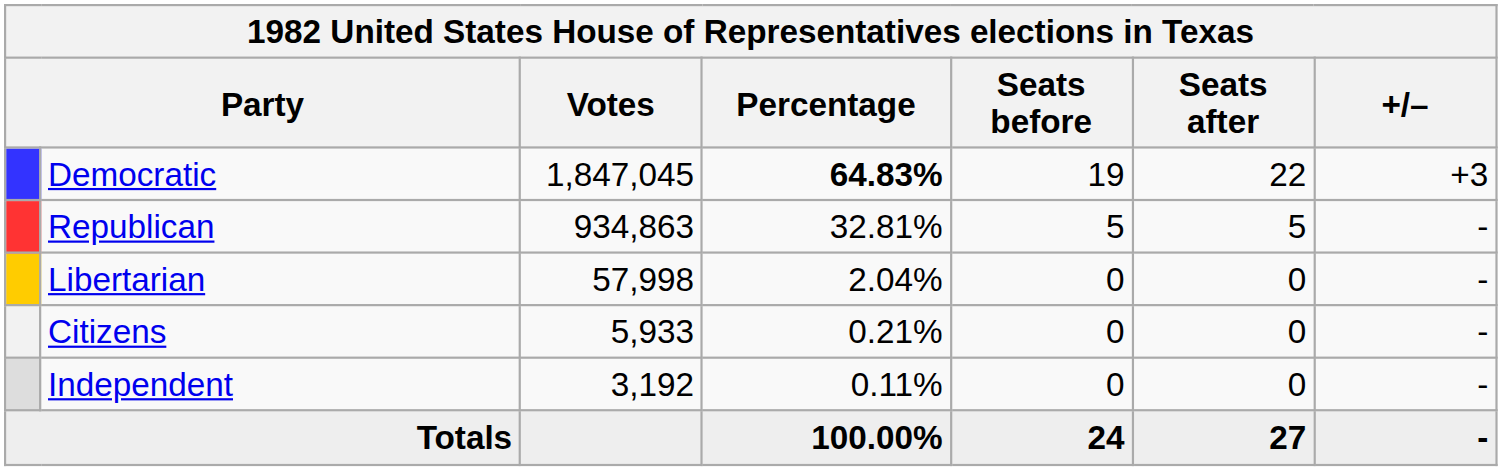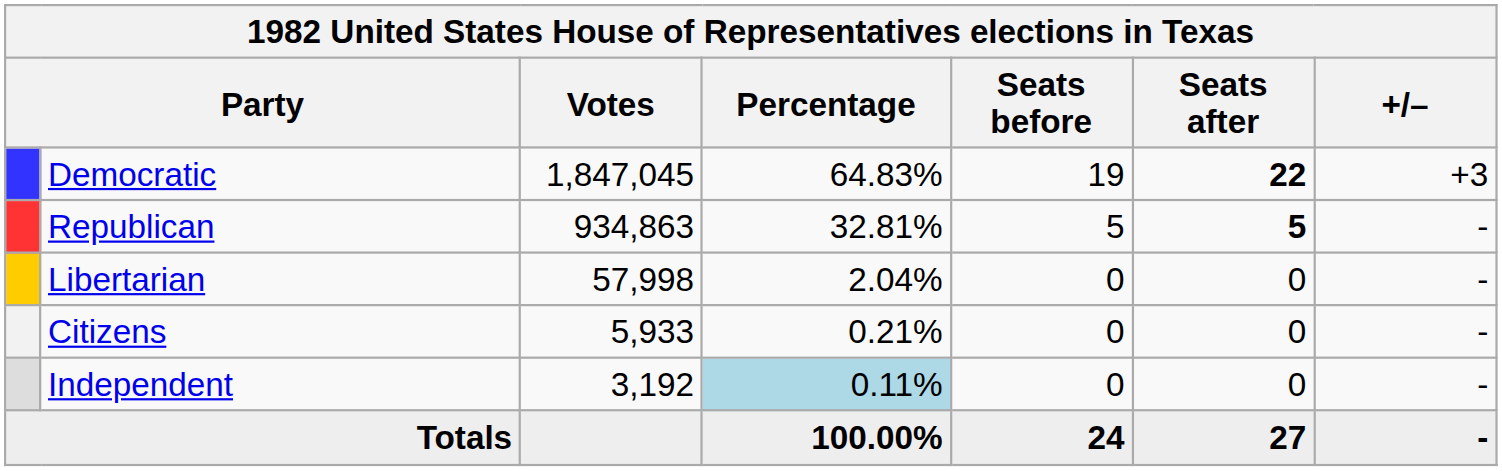(886, 174) bold -> (886, 174) normal
(1288, 174) normal -> (1288, 174) bold
(1297, 227) normal -> (1297, 227) bold
(897, 385) no background -> (897, 385) lightblue background
